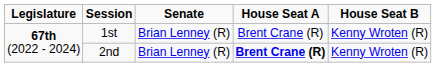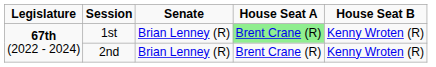(280, 33) no background -> (278, 33) lightgreen background
(280, 52) bold -> (278, 52) normal
